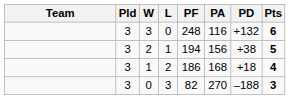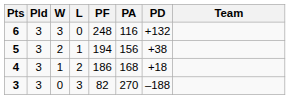columns swapped: (60, 13) <-> (273, 13)
